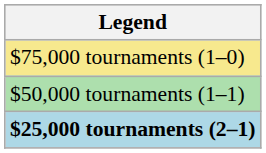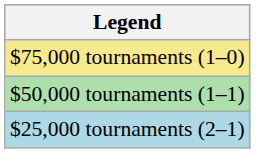(133, 128) bold -> (127, 128) normal
